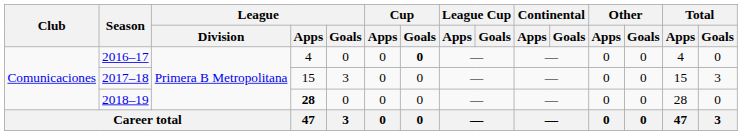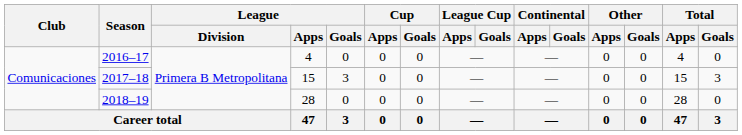(420, 57) bold -> (420, 57) normal
(308, 99) bold -> (308, 99) normal
